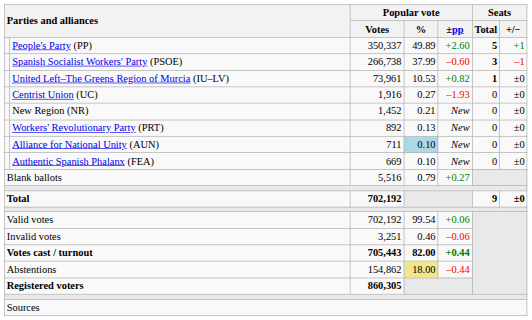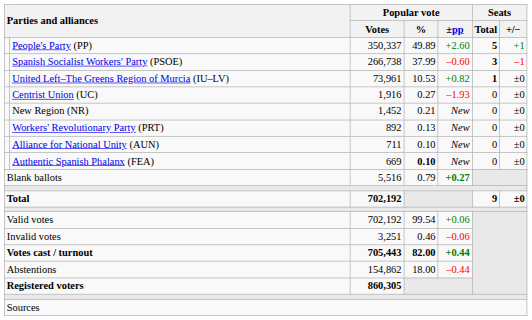(426, 144) lightblue background -> (426, 144) no background
(426, 161) normal -> (426, 161) bold
(458, 177) normal -> (458, 177) bold
(424, 269) khaki background -> (424, 269) no background
